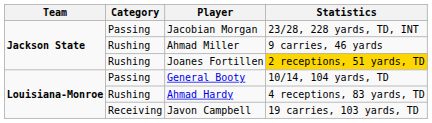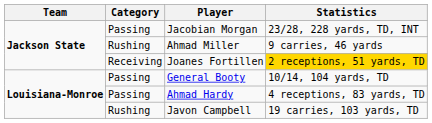(129, 61) Rushing -> (135, 61) Receiving
(129, 94) Rushing -> (129, 94) Passing
(135, 110) Receiving -> (129, 110) Rushing
